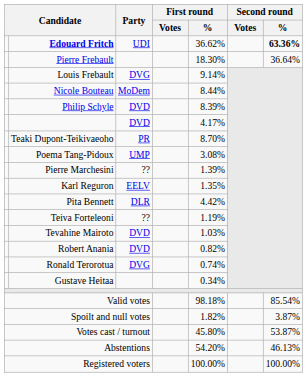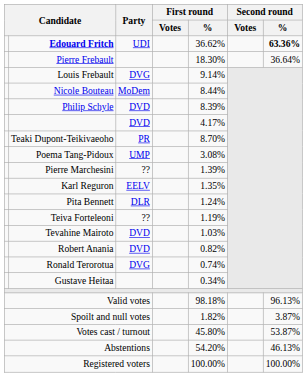(213, 202) 4.42% -> (213, 202) 1.24%
(285, 301) 85.54% -> (285, 301) 96.13%
